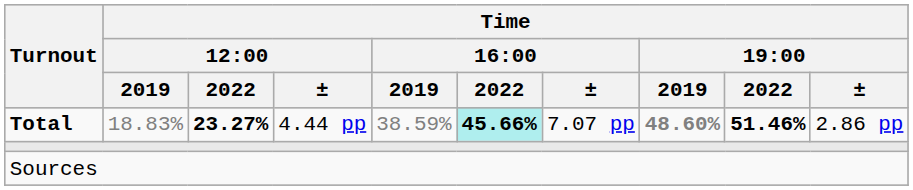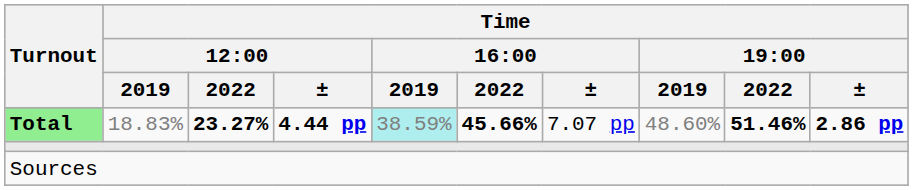(41, 124) no background -> (41, 124) lightgreen background
(322, 124) normal -> (322, 124) bold
(414, 124) no background -> (414, 124) paleturquoise background
(499, 124) paleturquoise background -> (499, 124) no background
(682, 124) bold -> (682, 124) normal
(859, 124) normal -> (859, 124) bold
